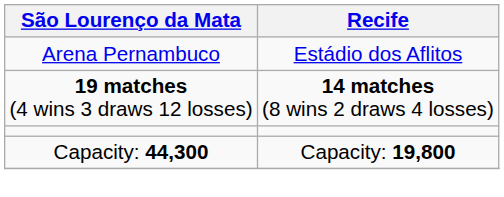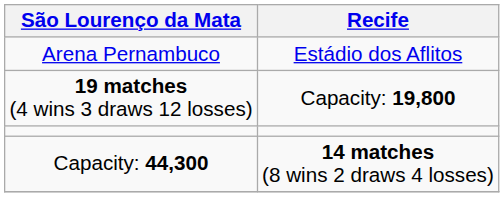(378, 97) 14 matches (8 wins 2 draws 4 losses) -> (378, 97) Capacity: 19,800
(378, 151) Capacity: 19,800 -> (378, 163) 14 matches (8 wins 2 draws 4 losses)
